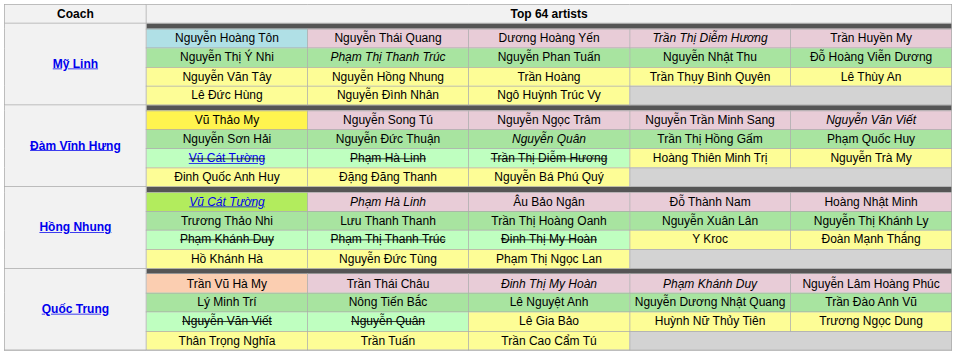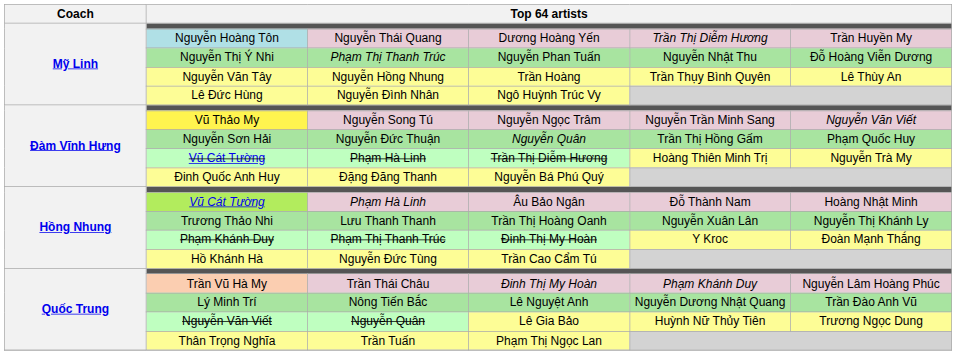(549, 258) Phạm Thị Ngọc Lan -> (549, 258) Trần Cao Cẩm Tú
(549, 340) Trần Cao Cẩm Tú -> (549, 340) Phạm Thị Ngọc Lan
